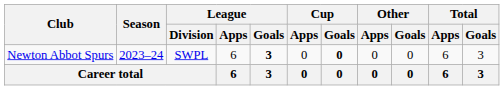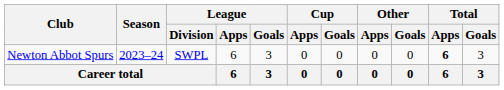(269, 54) bold -> (269, 54) normal
(339, 54) bold -> (339, 54) normal
(445, 54) normal -> (445, 54) bold
